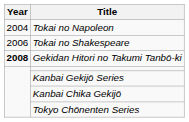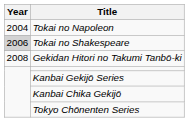(17, 43) no background -> (17, 43) lightgrey background
(17, 58) bold -> (17, 58) normal
